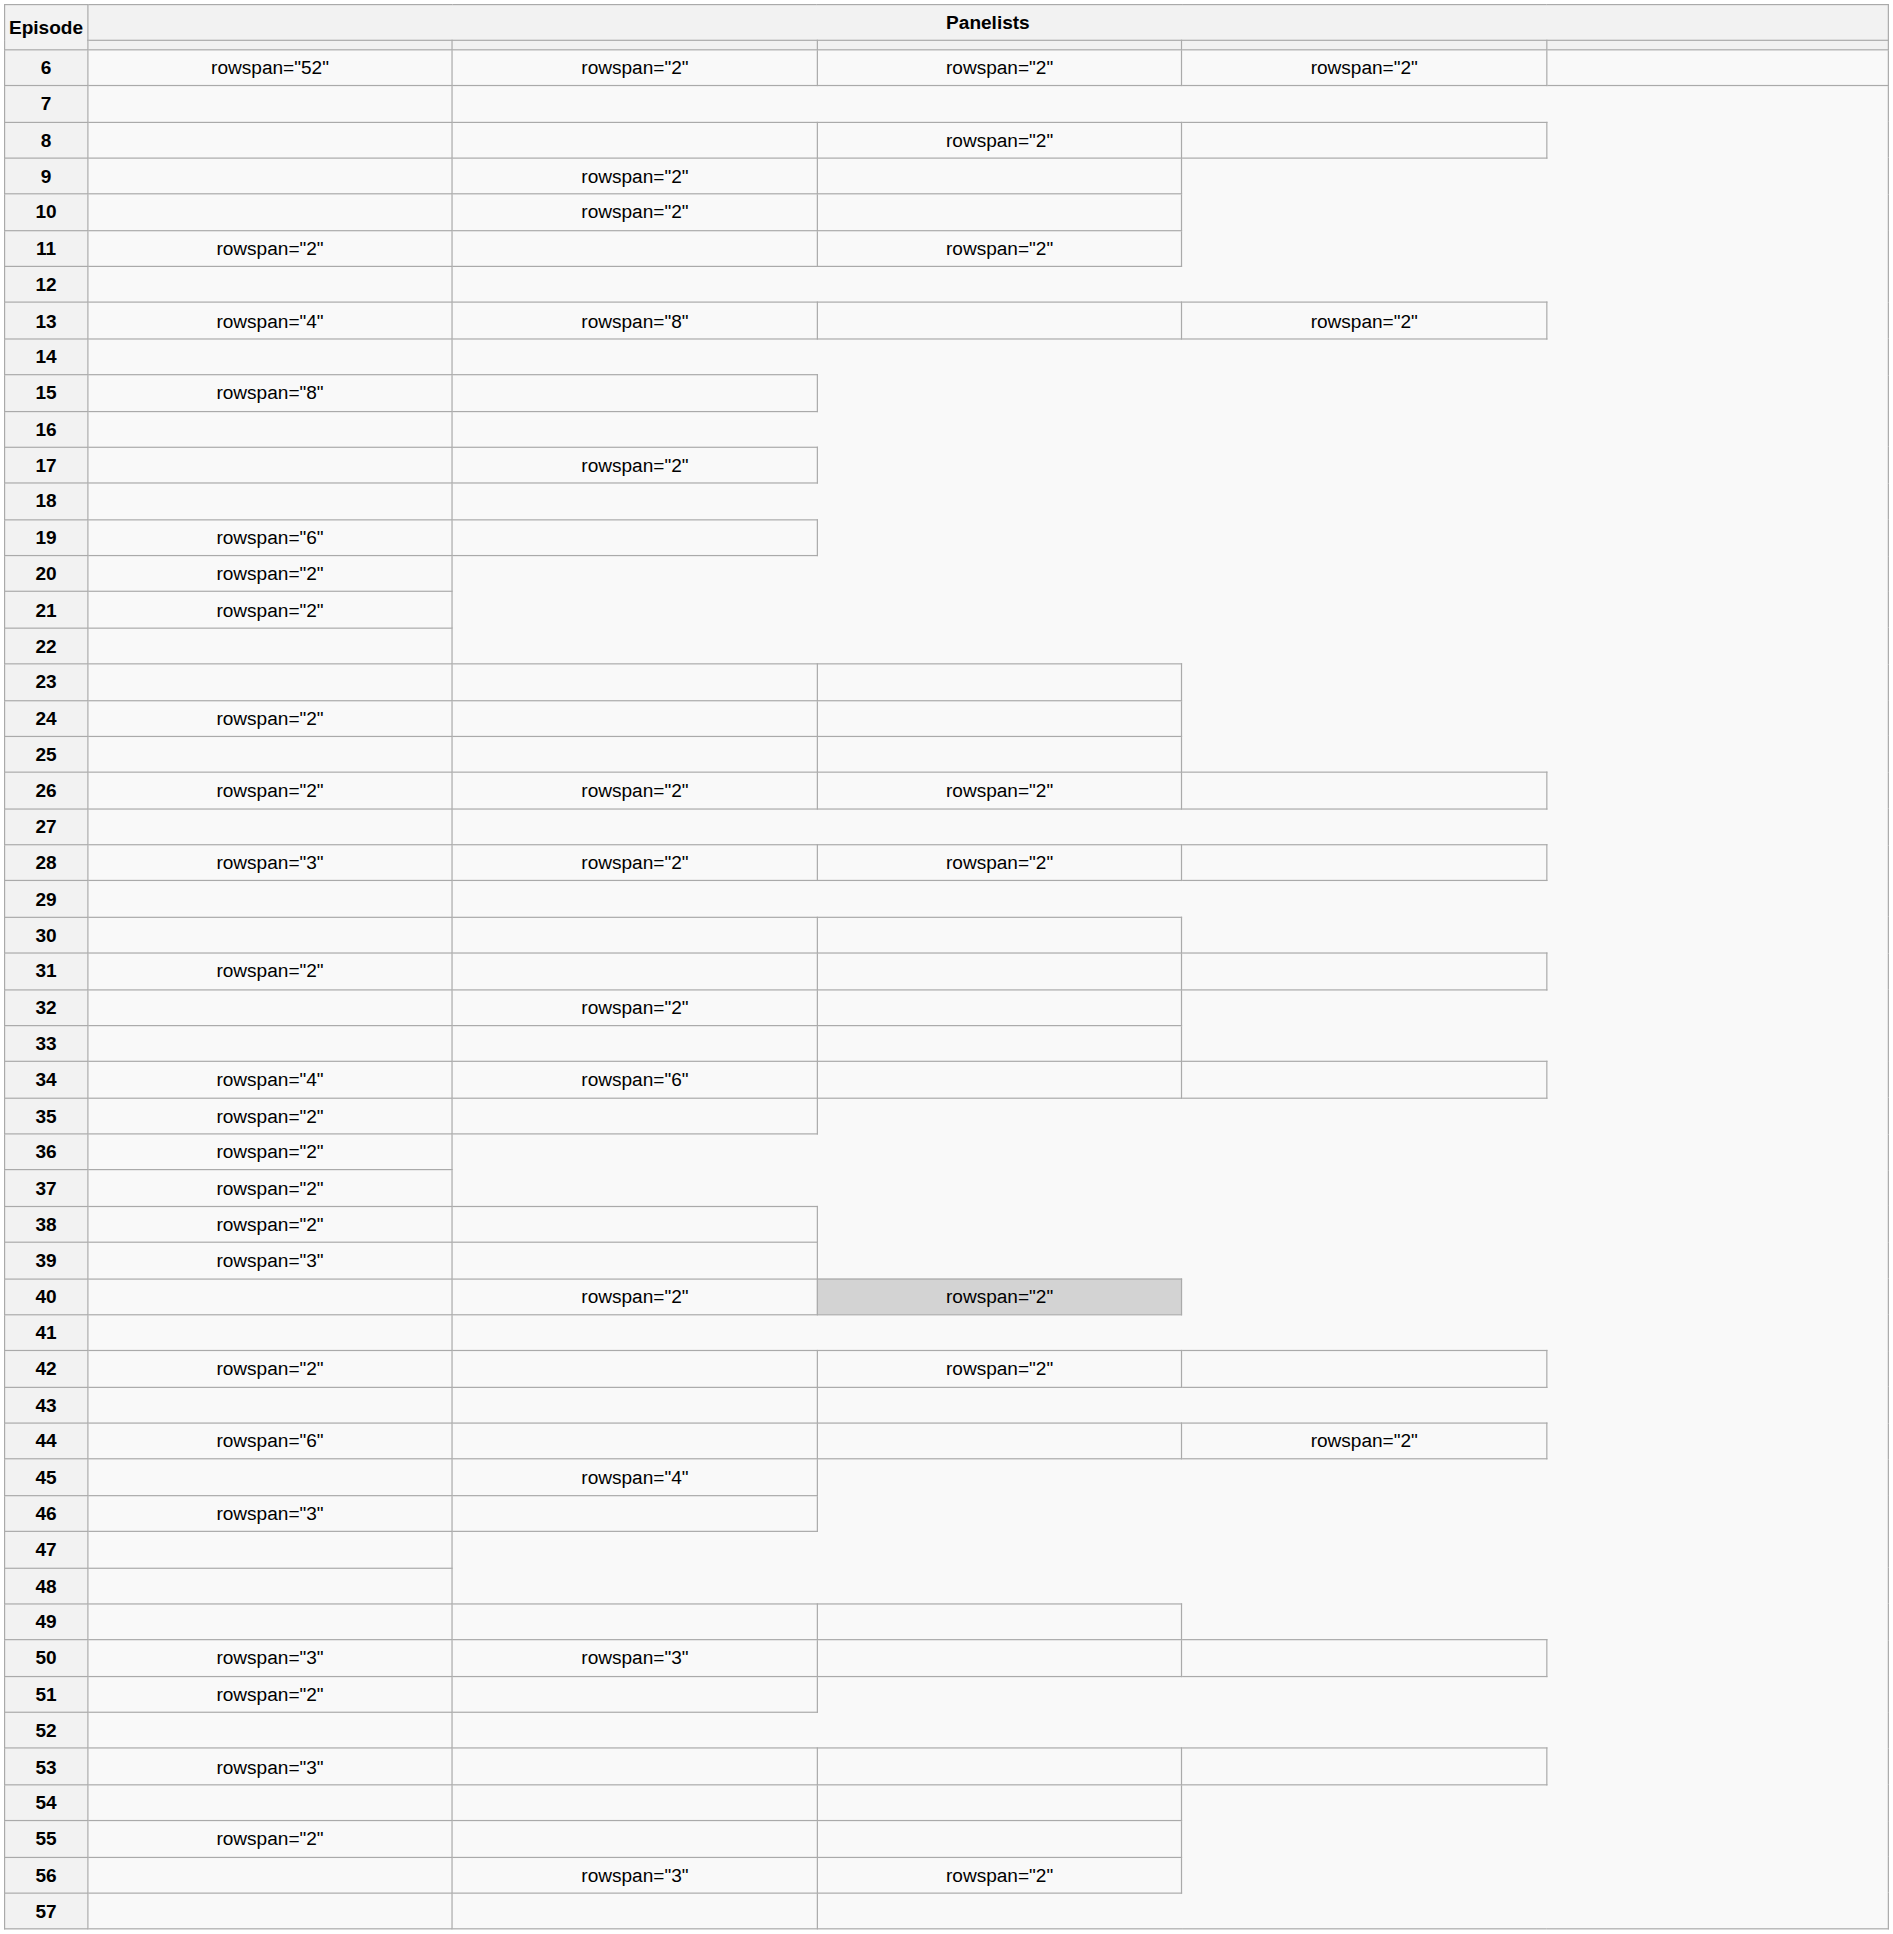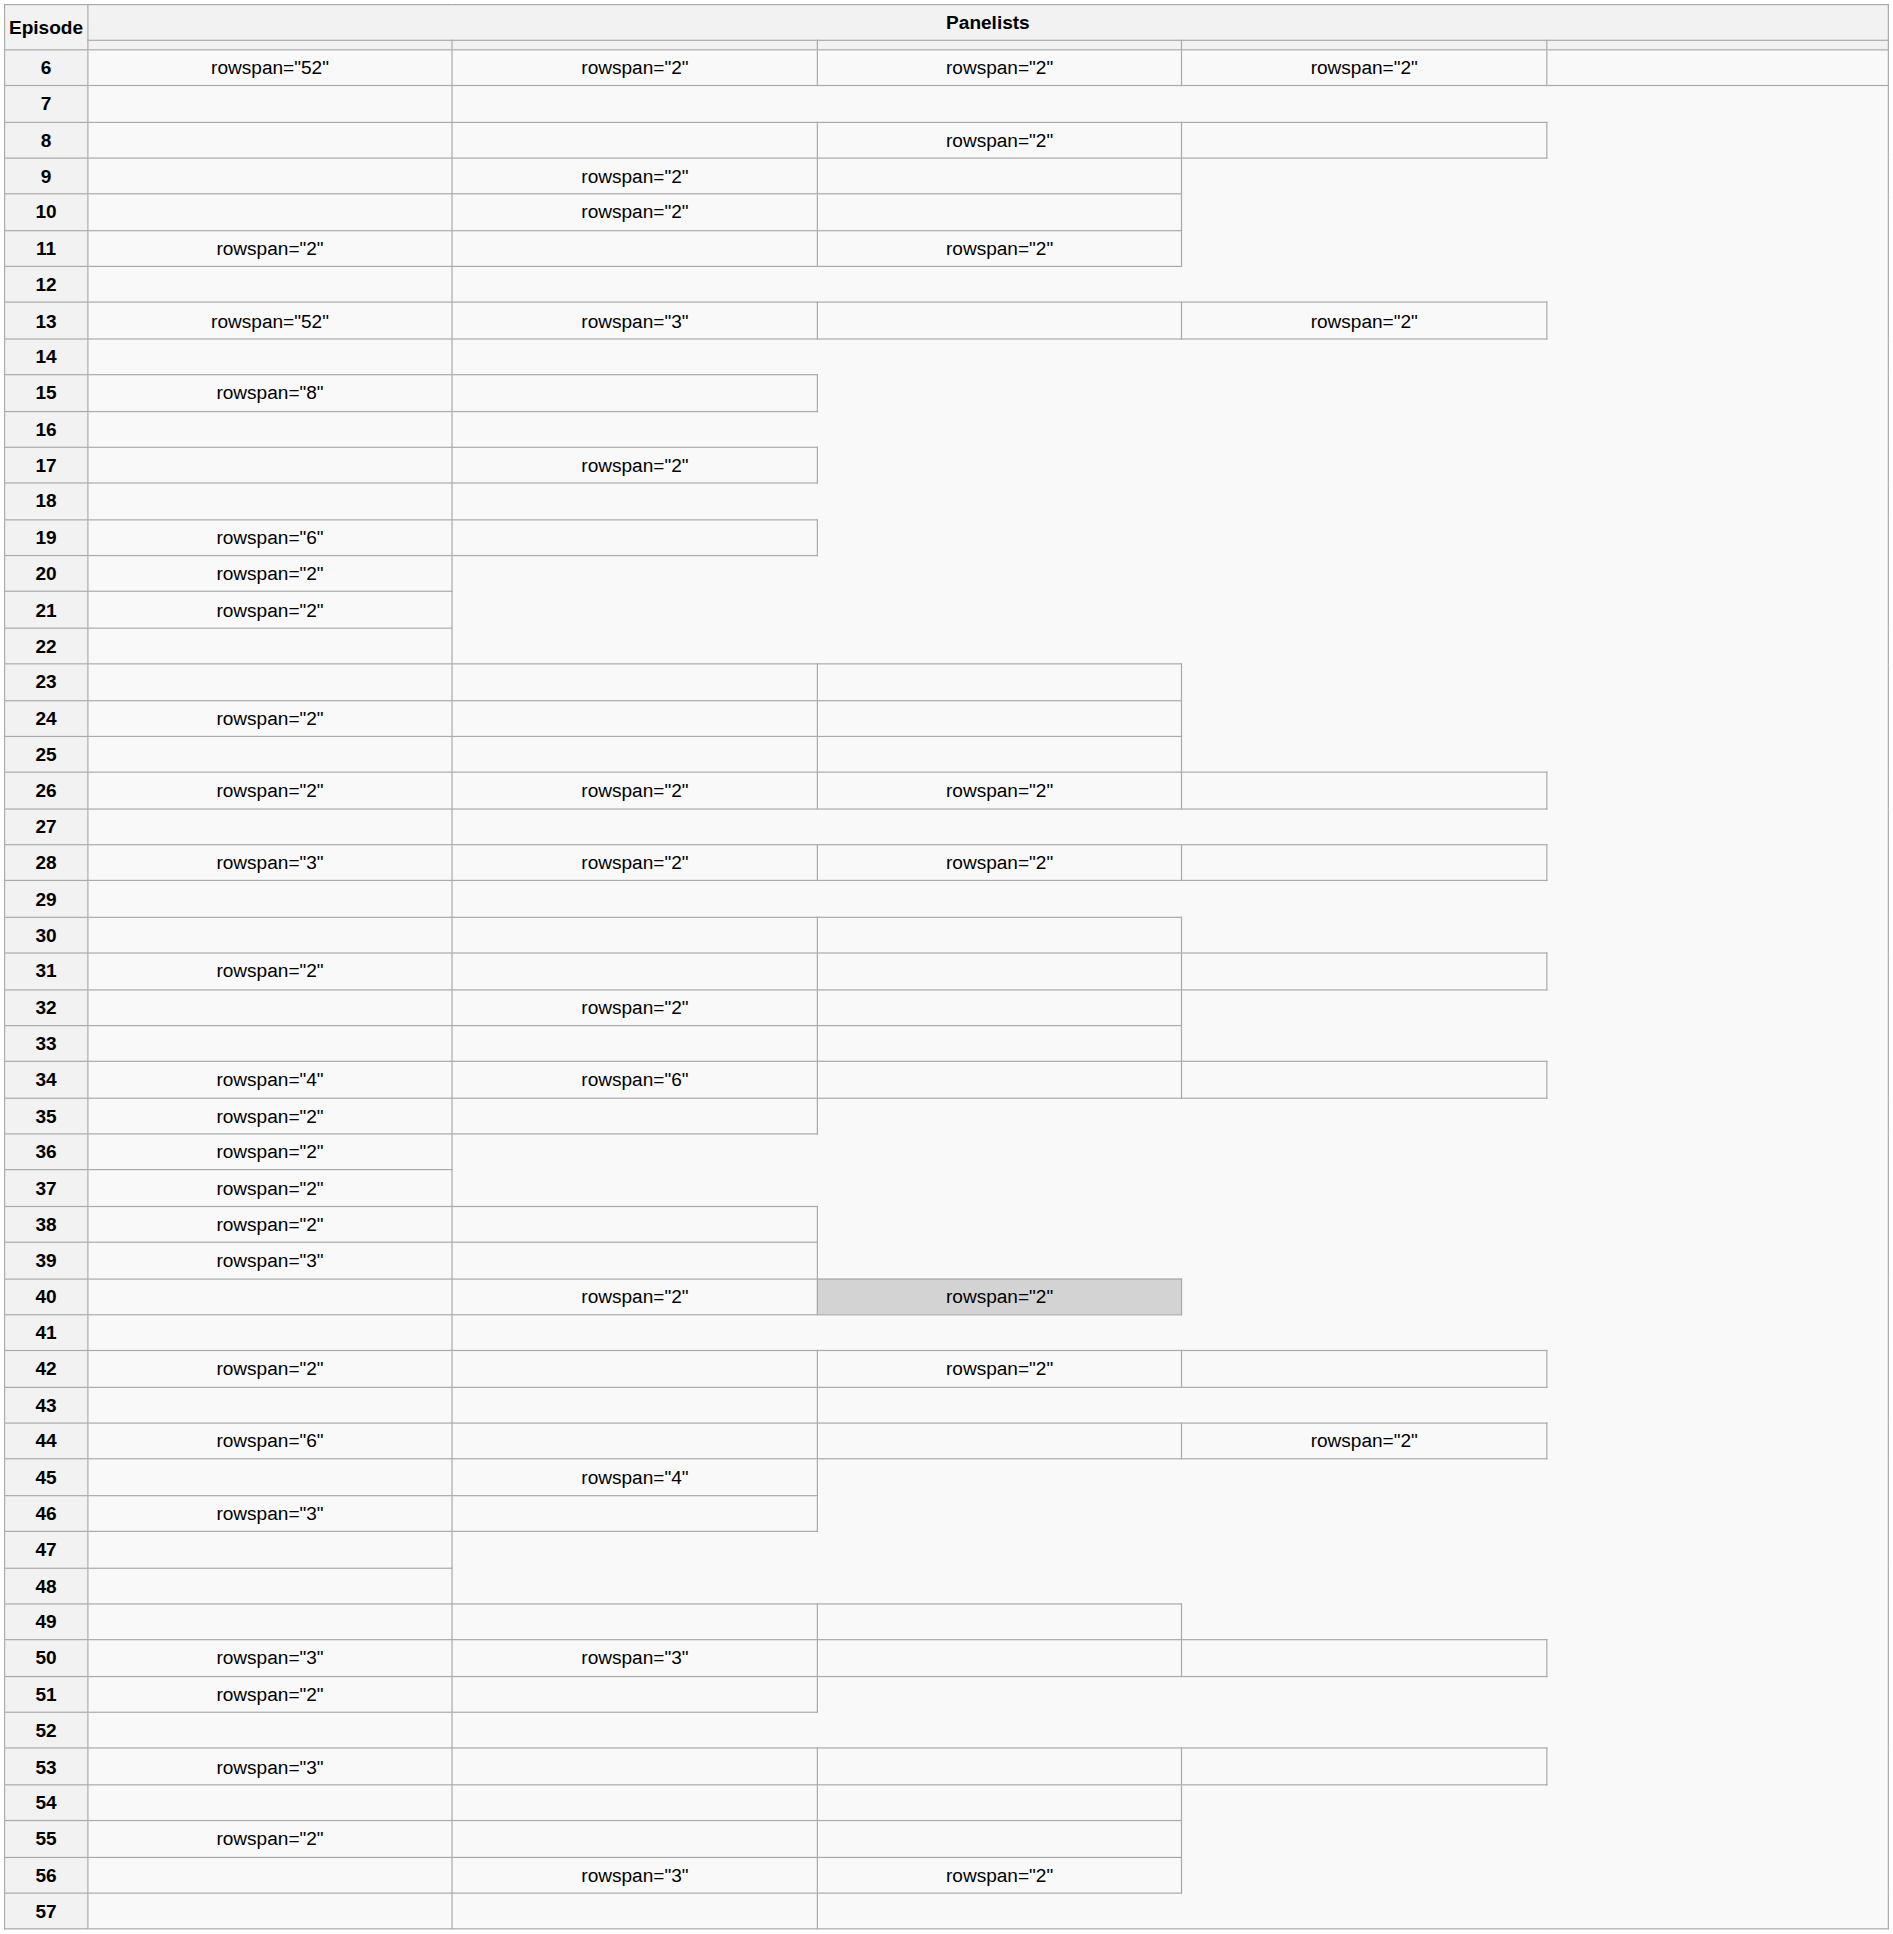(270, 321) rowspan="4" -> (270, 321) rowspan="52"
(635, 321) rowspan="8" -> (635, 321) rowspan="3"
